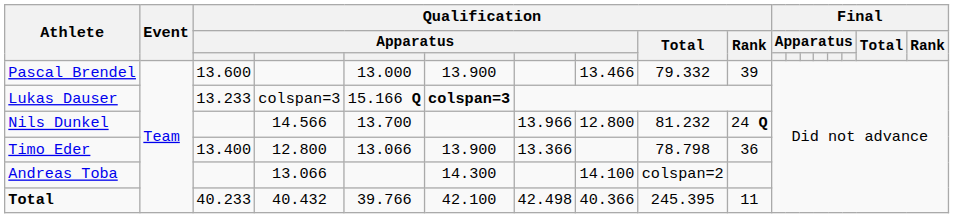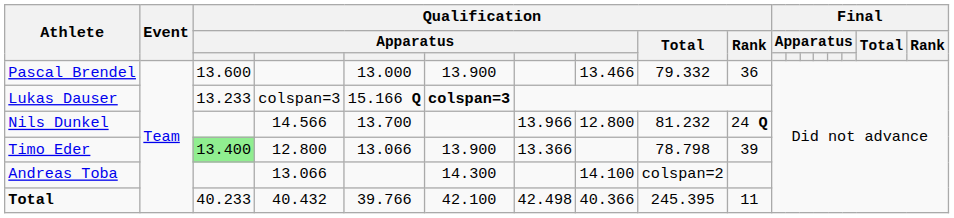(749, 72) 39 -> (749, 72) 36
(224, 149) no background -> (224, 149) lightgreen background
(749, 149) 36 -> (749, 149) 39
